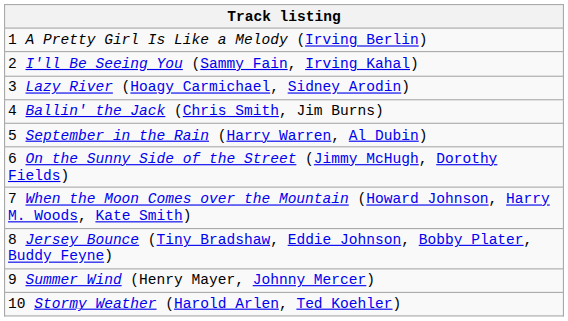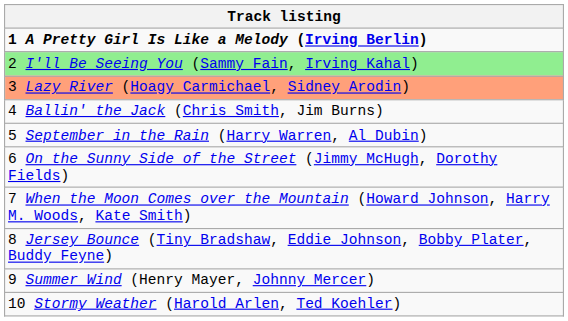(218, 40) normal -> (218, 40) bold
(213, 64) no background -> (213, 64) lightgreen background
(209, 88) no background -> (209, 88) lightsalmon background
